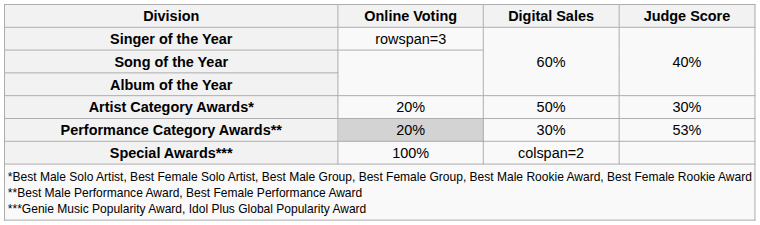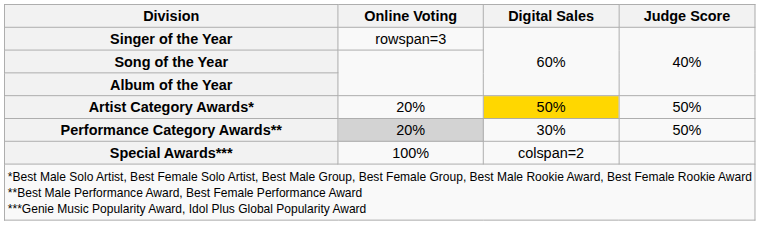(551, 108) no background -> (551, 108) gold background
(687, 108) 30% -> (687, 108) 50%
(687, 130) 53% -> (687, 130) 50%
